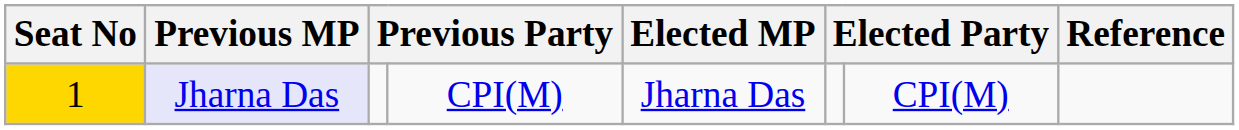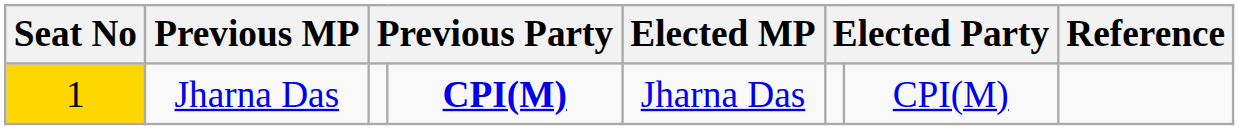(257, 93) lavender background -> (257, 93) no background
(505, 93) normal -> (505, 93) bold
